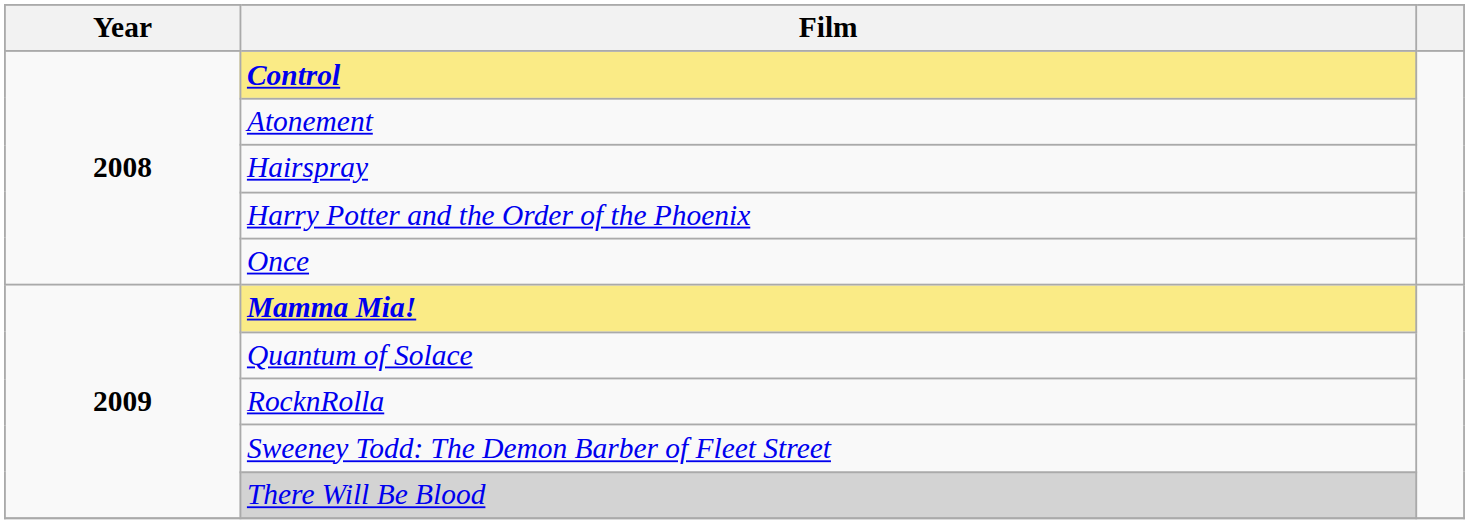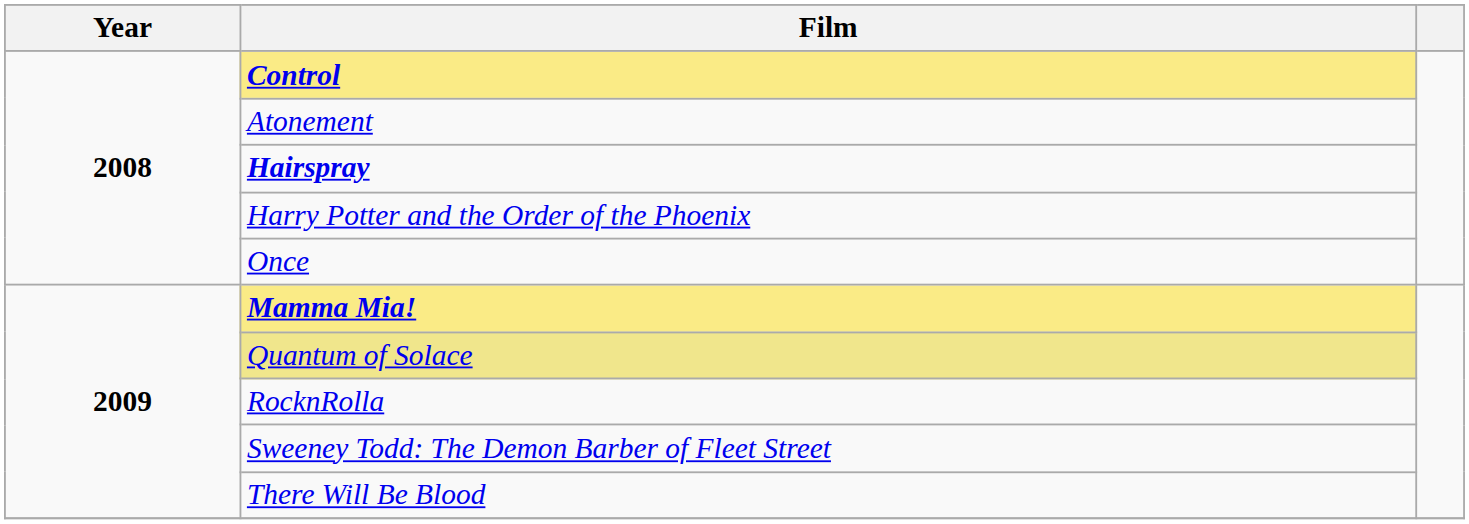(307, 167) normal -> (308, 167) bold
(360, 354) no background -> (360, 354) khaki background
(366, 494) lightgrey background -> (366, 494) no background
